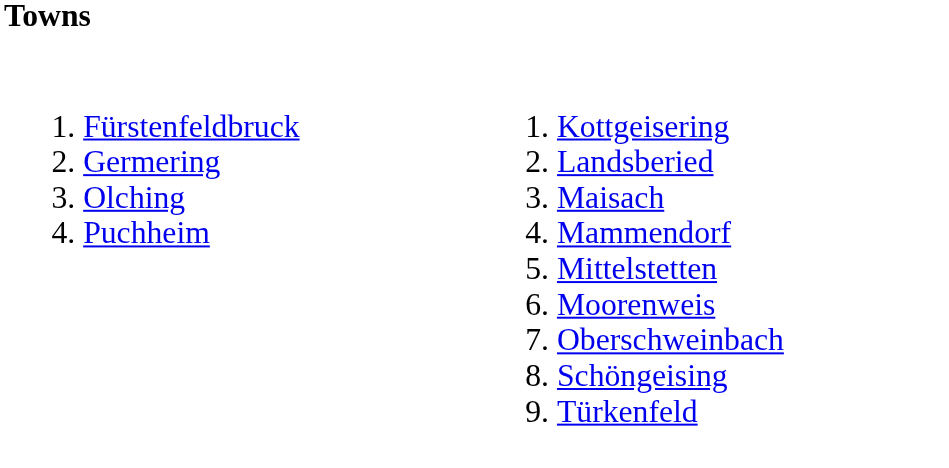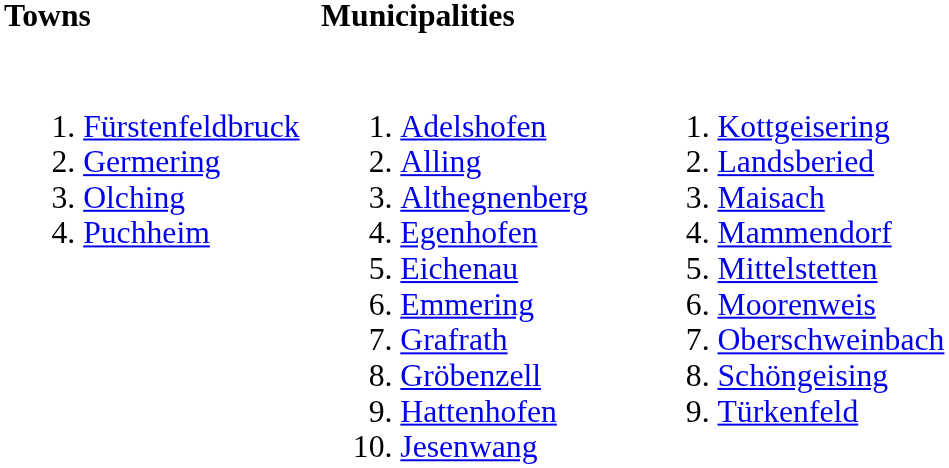+ column: (418, 15)
